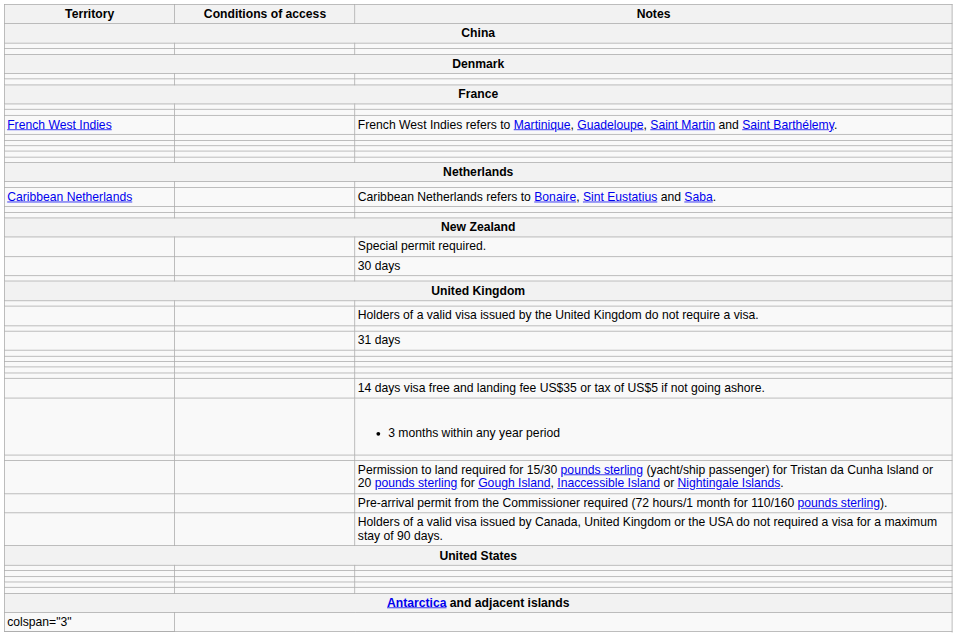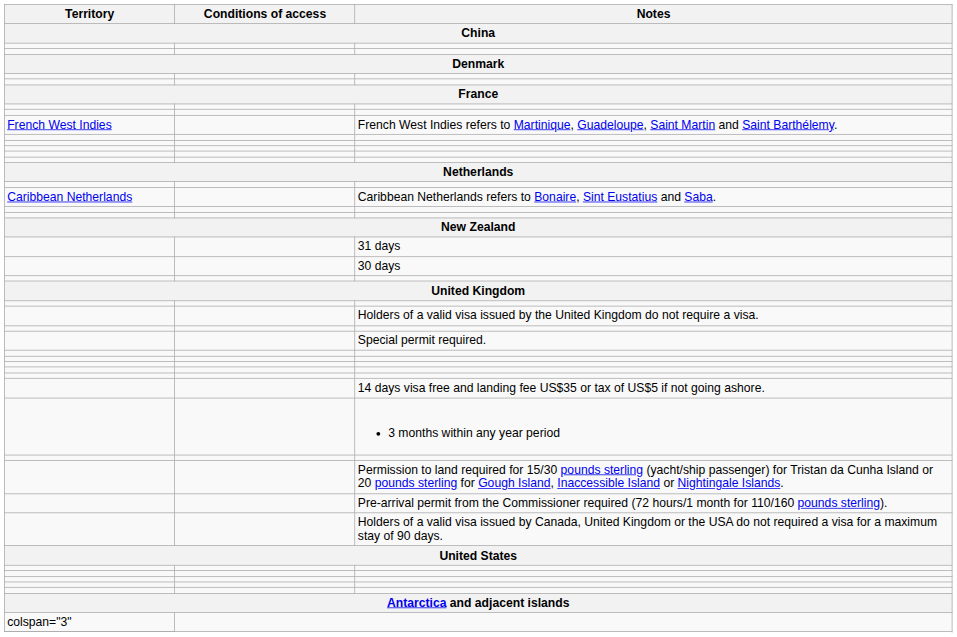rows swapped: (90, 341) <-> (90, 247)
